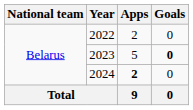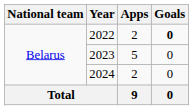(170, 34) normal -> (170, 34) bold
(170, 54) bold -> (170, 54) normal
(134, 74) bold -> (134, 74) normal
